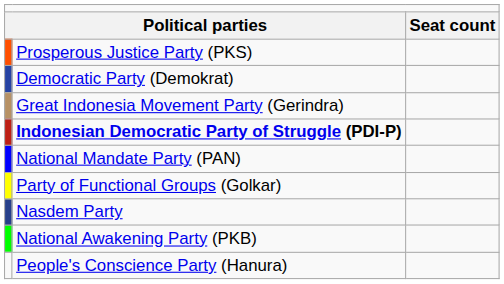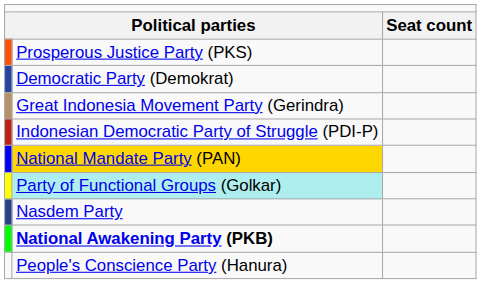(209, 132) bold -> (197, 132) normal
(128, 158) no background -> (128, 158) gold background
(149, 185) no background -> (149, 185) paleturquoise background
(136, 238) normal -> (145, 238) bold
